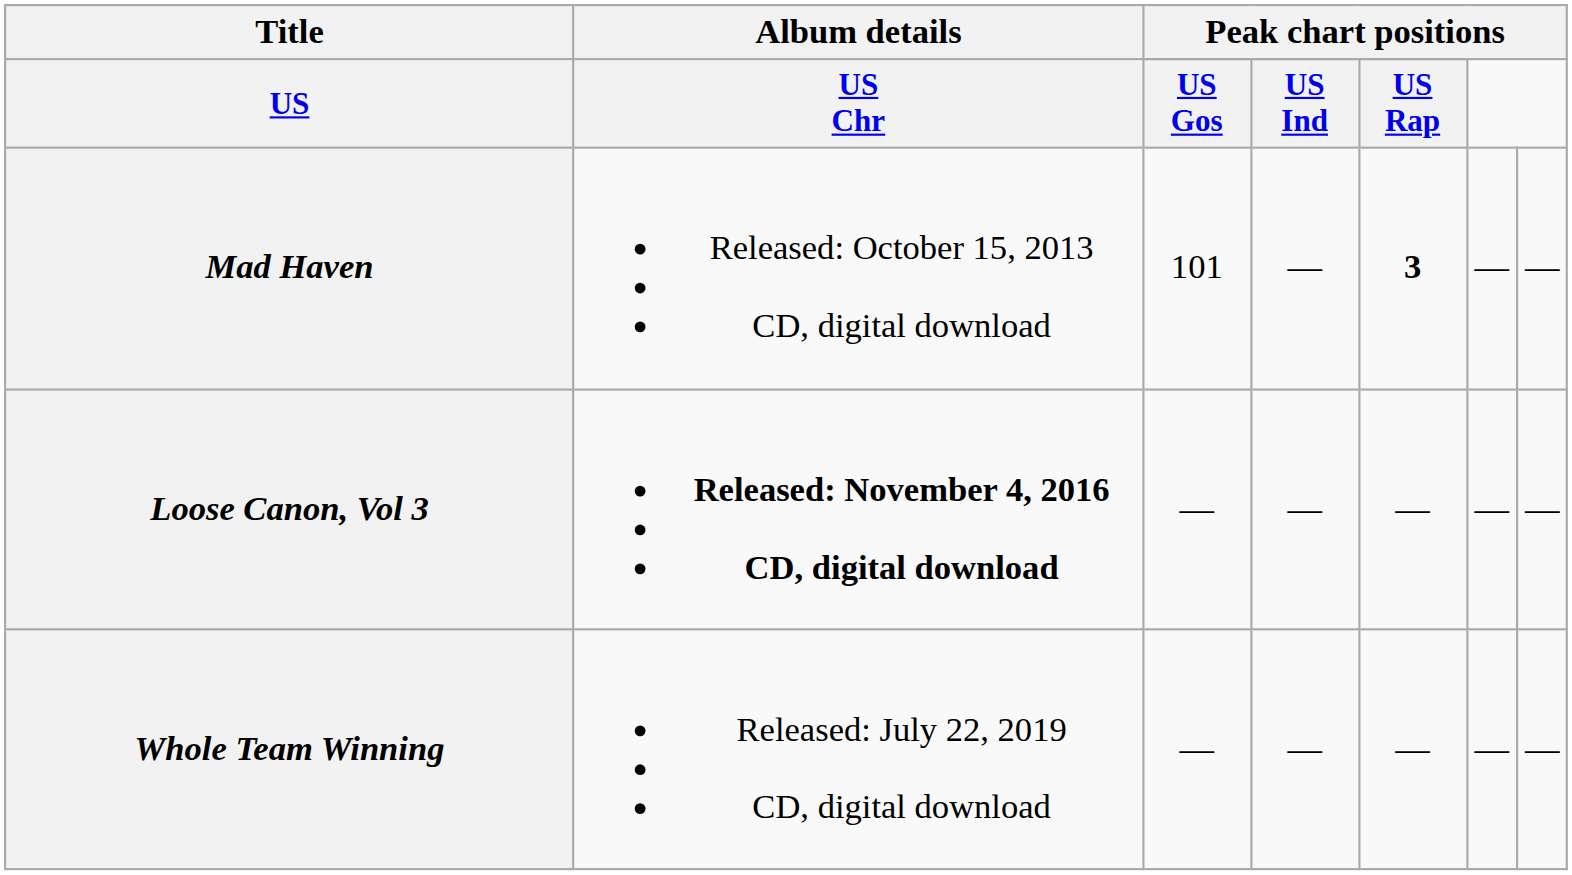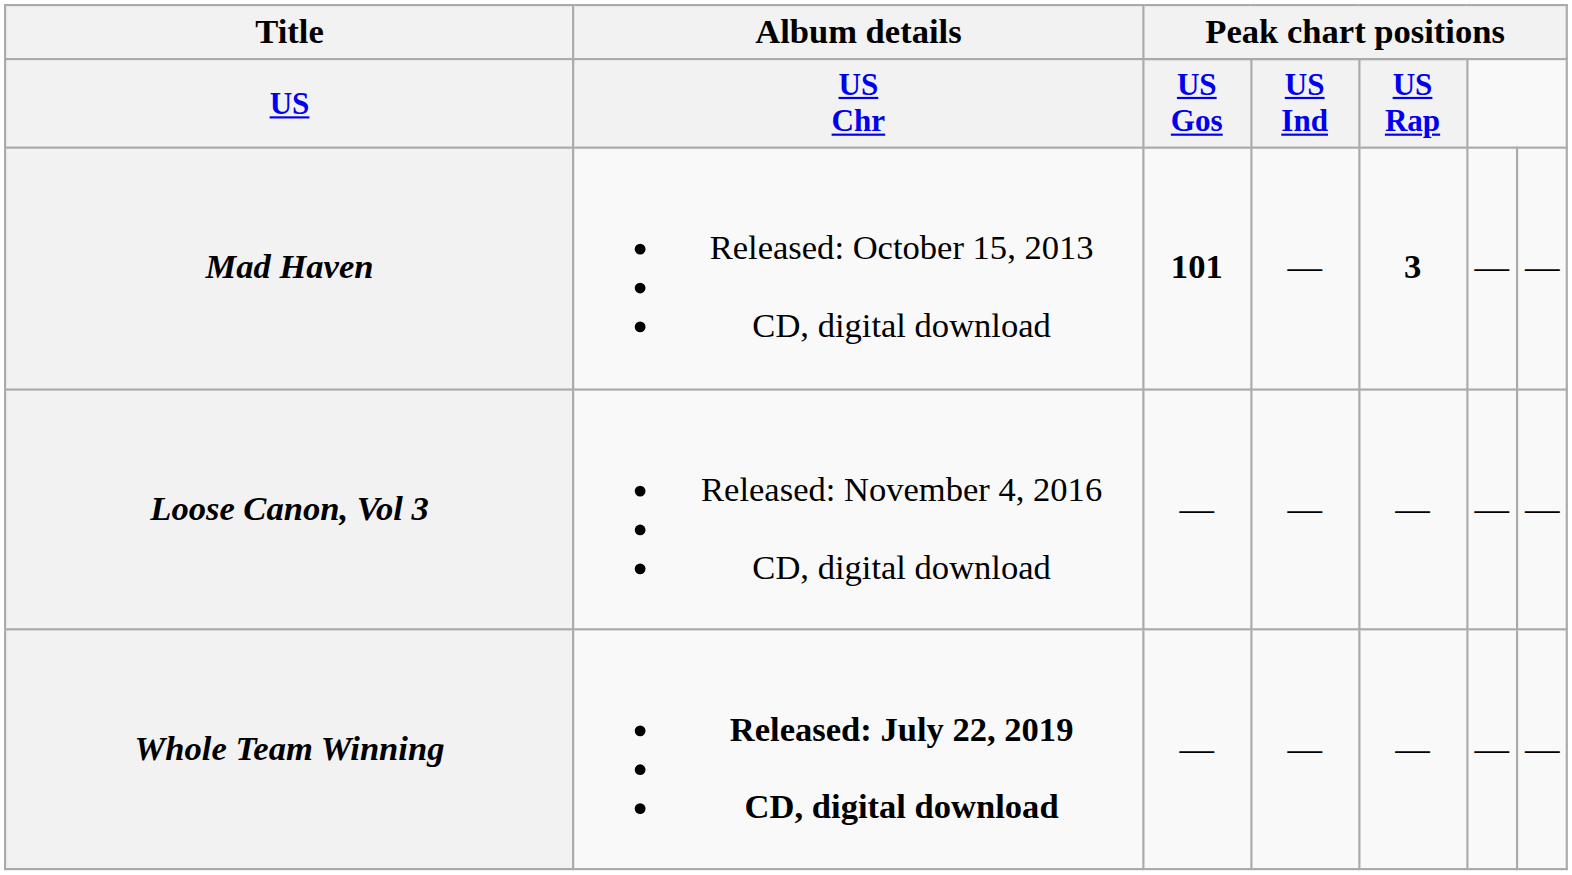(1197, 267) normal -> (1197, 267) bold
(858, 528) bold -> (858, 528) normal
(858, 769) normal -> (858, 769) bold
